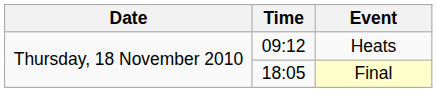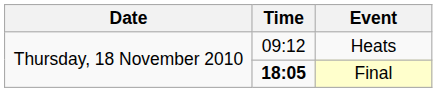(284, 73) normal -> (284, 73) bold
